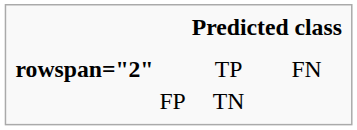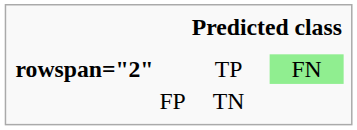(307, 69) no background -> (307, 69) lightgreen background
